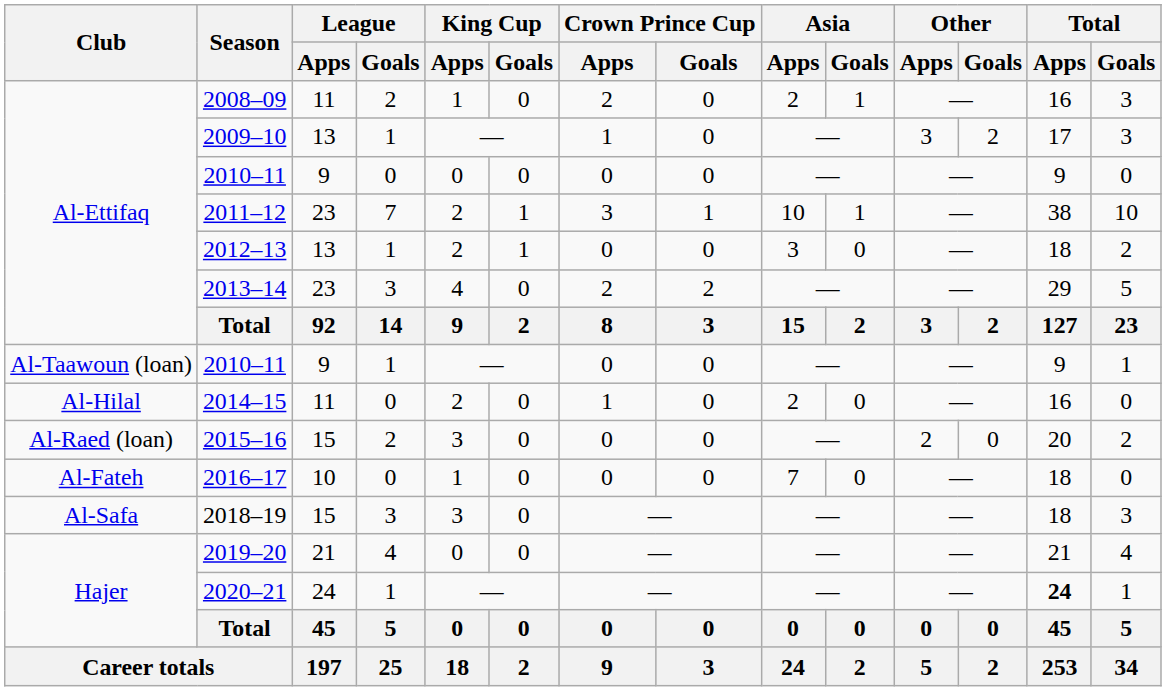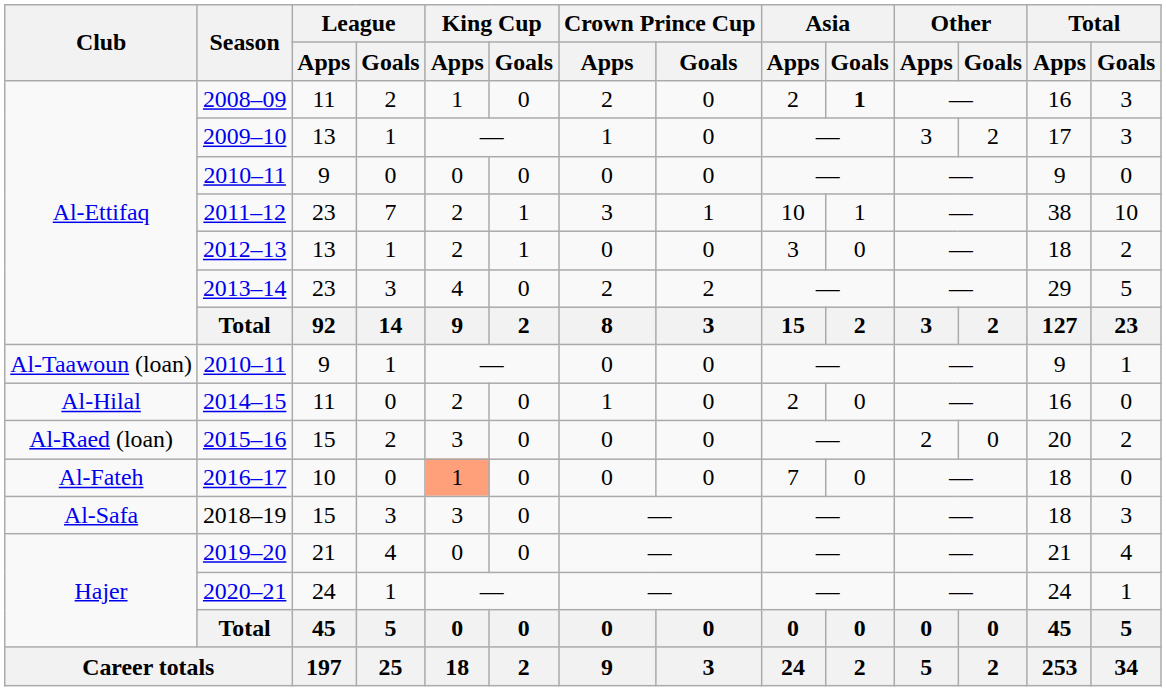(860, 99) normal -> (860, 99) bold
(457, 477) no background -> (457, 477) lightsalmon background
(1060, 590) bold -> (1060, 590) normal
